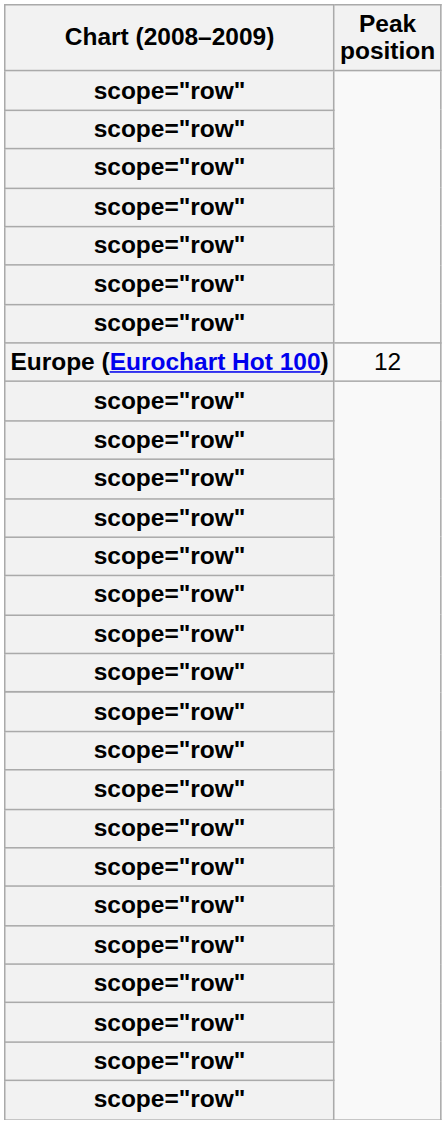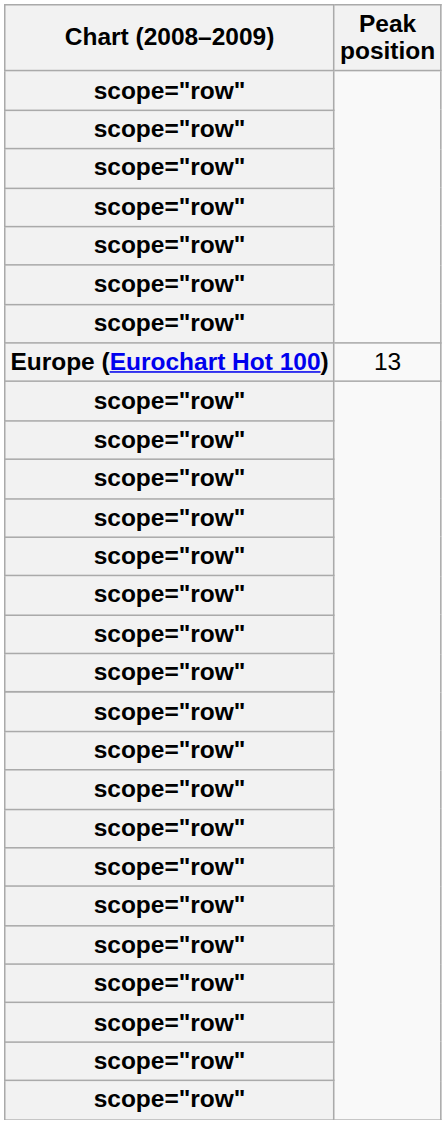(388, 362) 12 -> (388, 362) 13
